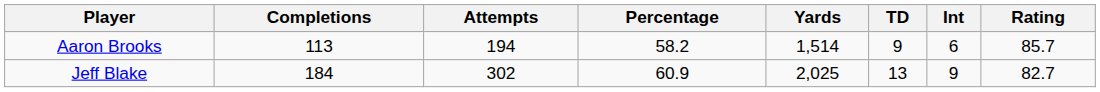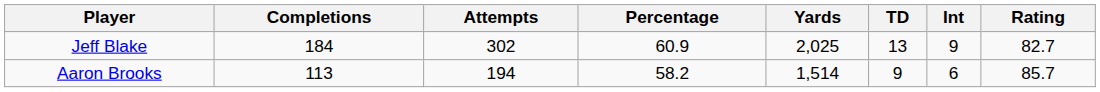rows swapped: (109, 73) <-> (109, 45)
